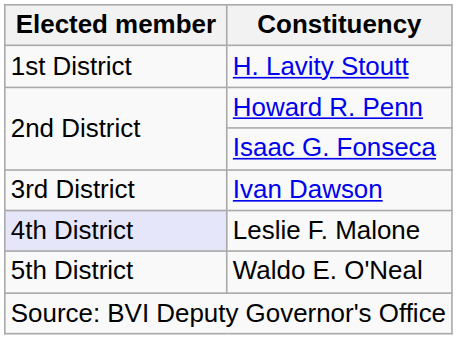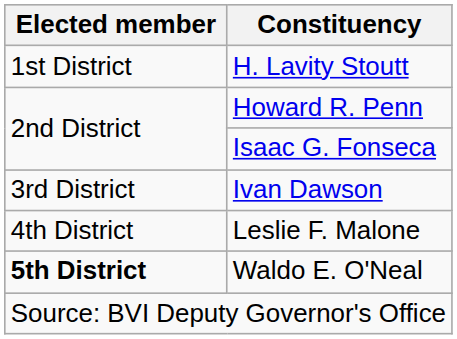(72, 230) lavender background -> (72, 230) no background
(72, 271) normal -> (78, 271) bold
